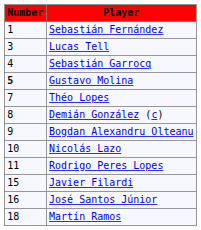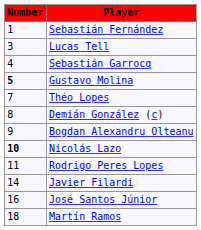(13, 149) normal -> (13, 149) bold
(13, 183) 15 -> (13, 183) 14
